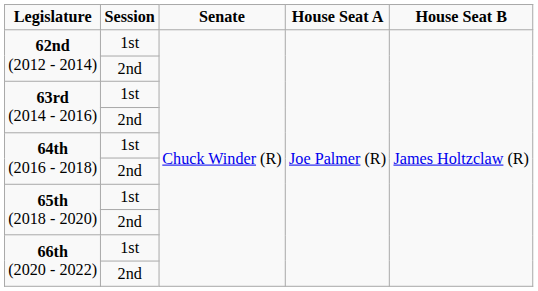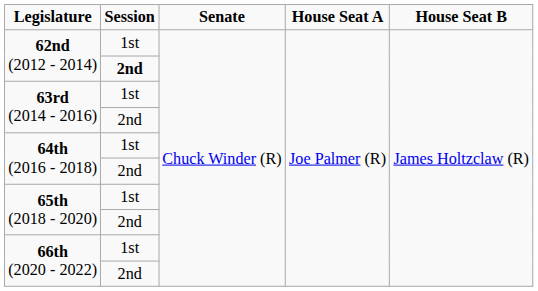(130, 68) normal -> (130, 68) bold
